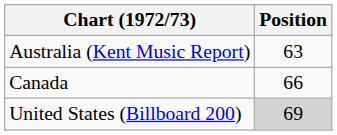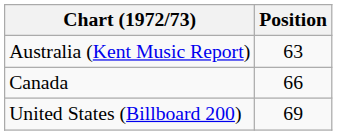(293, 113) lightgrey background -> (293, 113) no background
